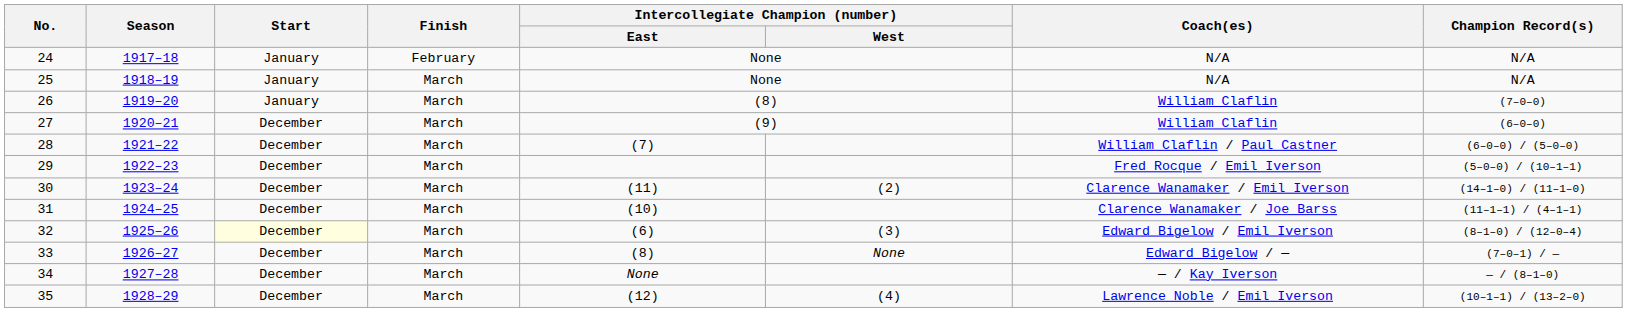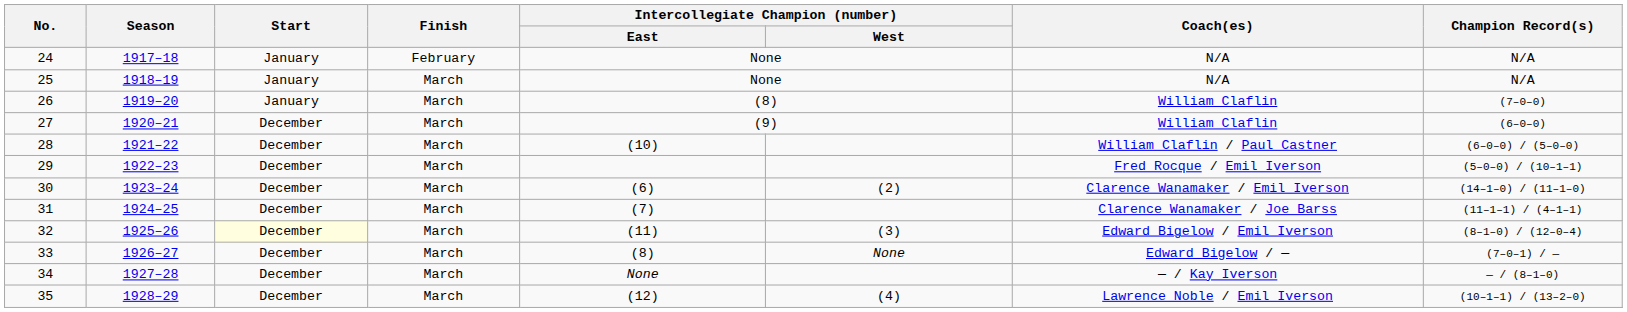(643, 145) (7) -> (643, 145) (10)
(643, 188) (11) -> (643, 188) (6)
(643, 210) (10) -> (643, 210) (7)
(643, 231) (6) -> (643, 231) (11)
